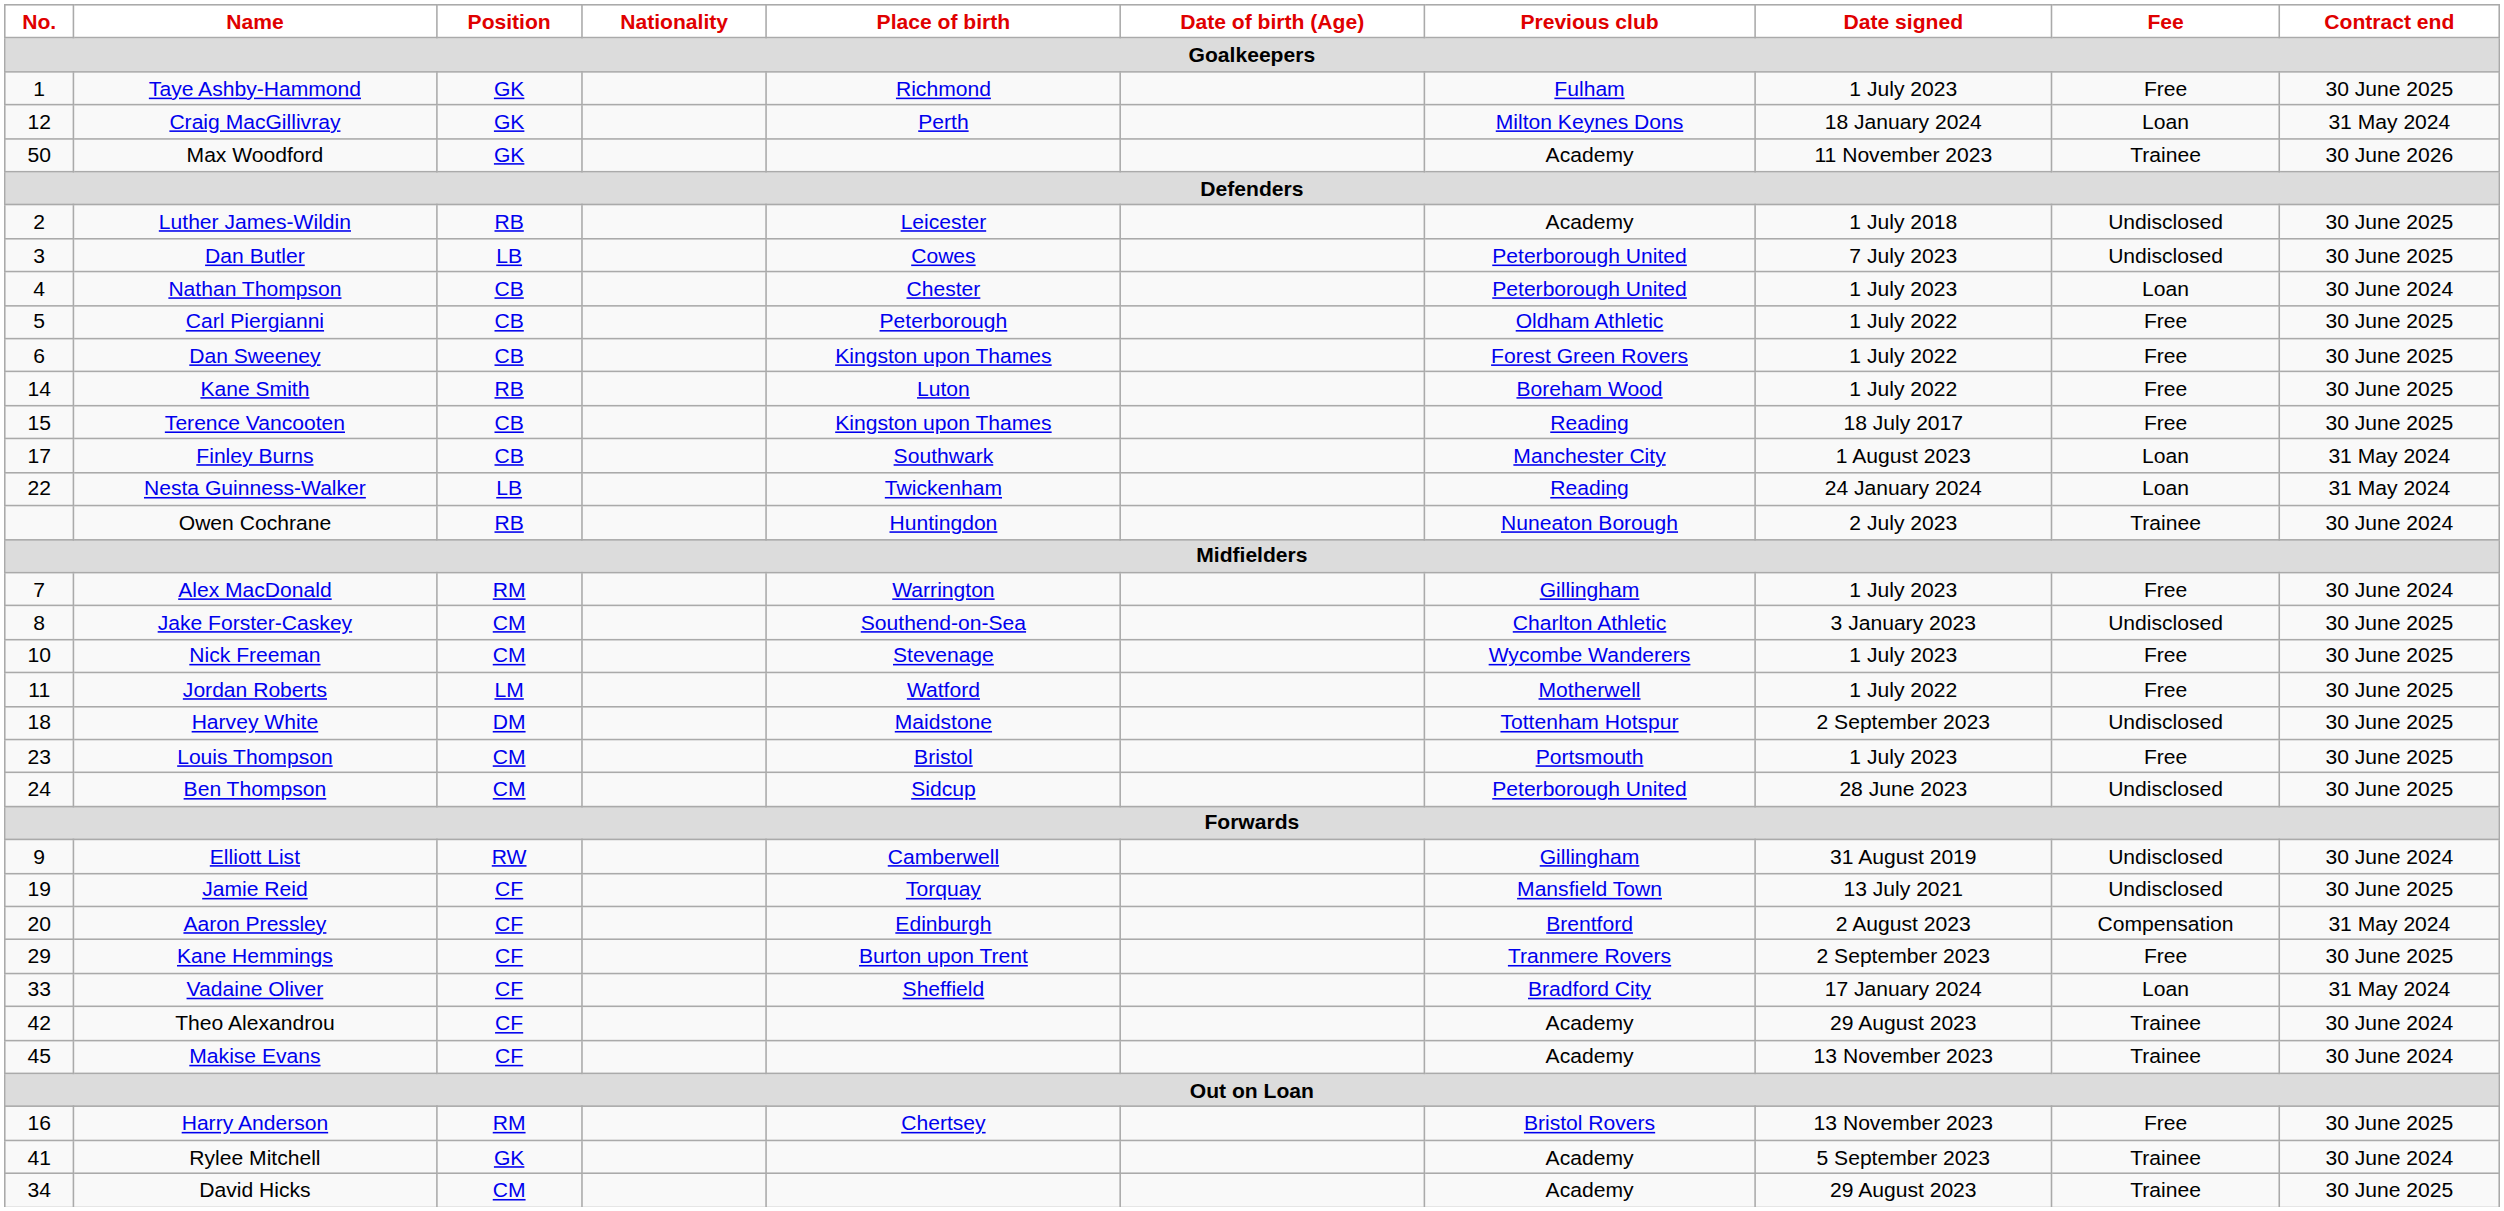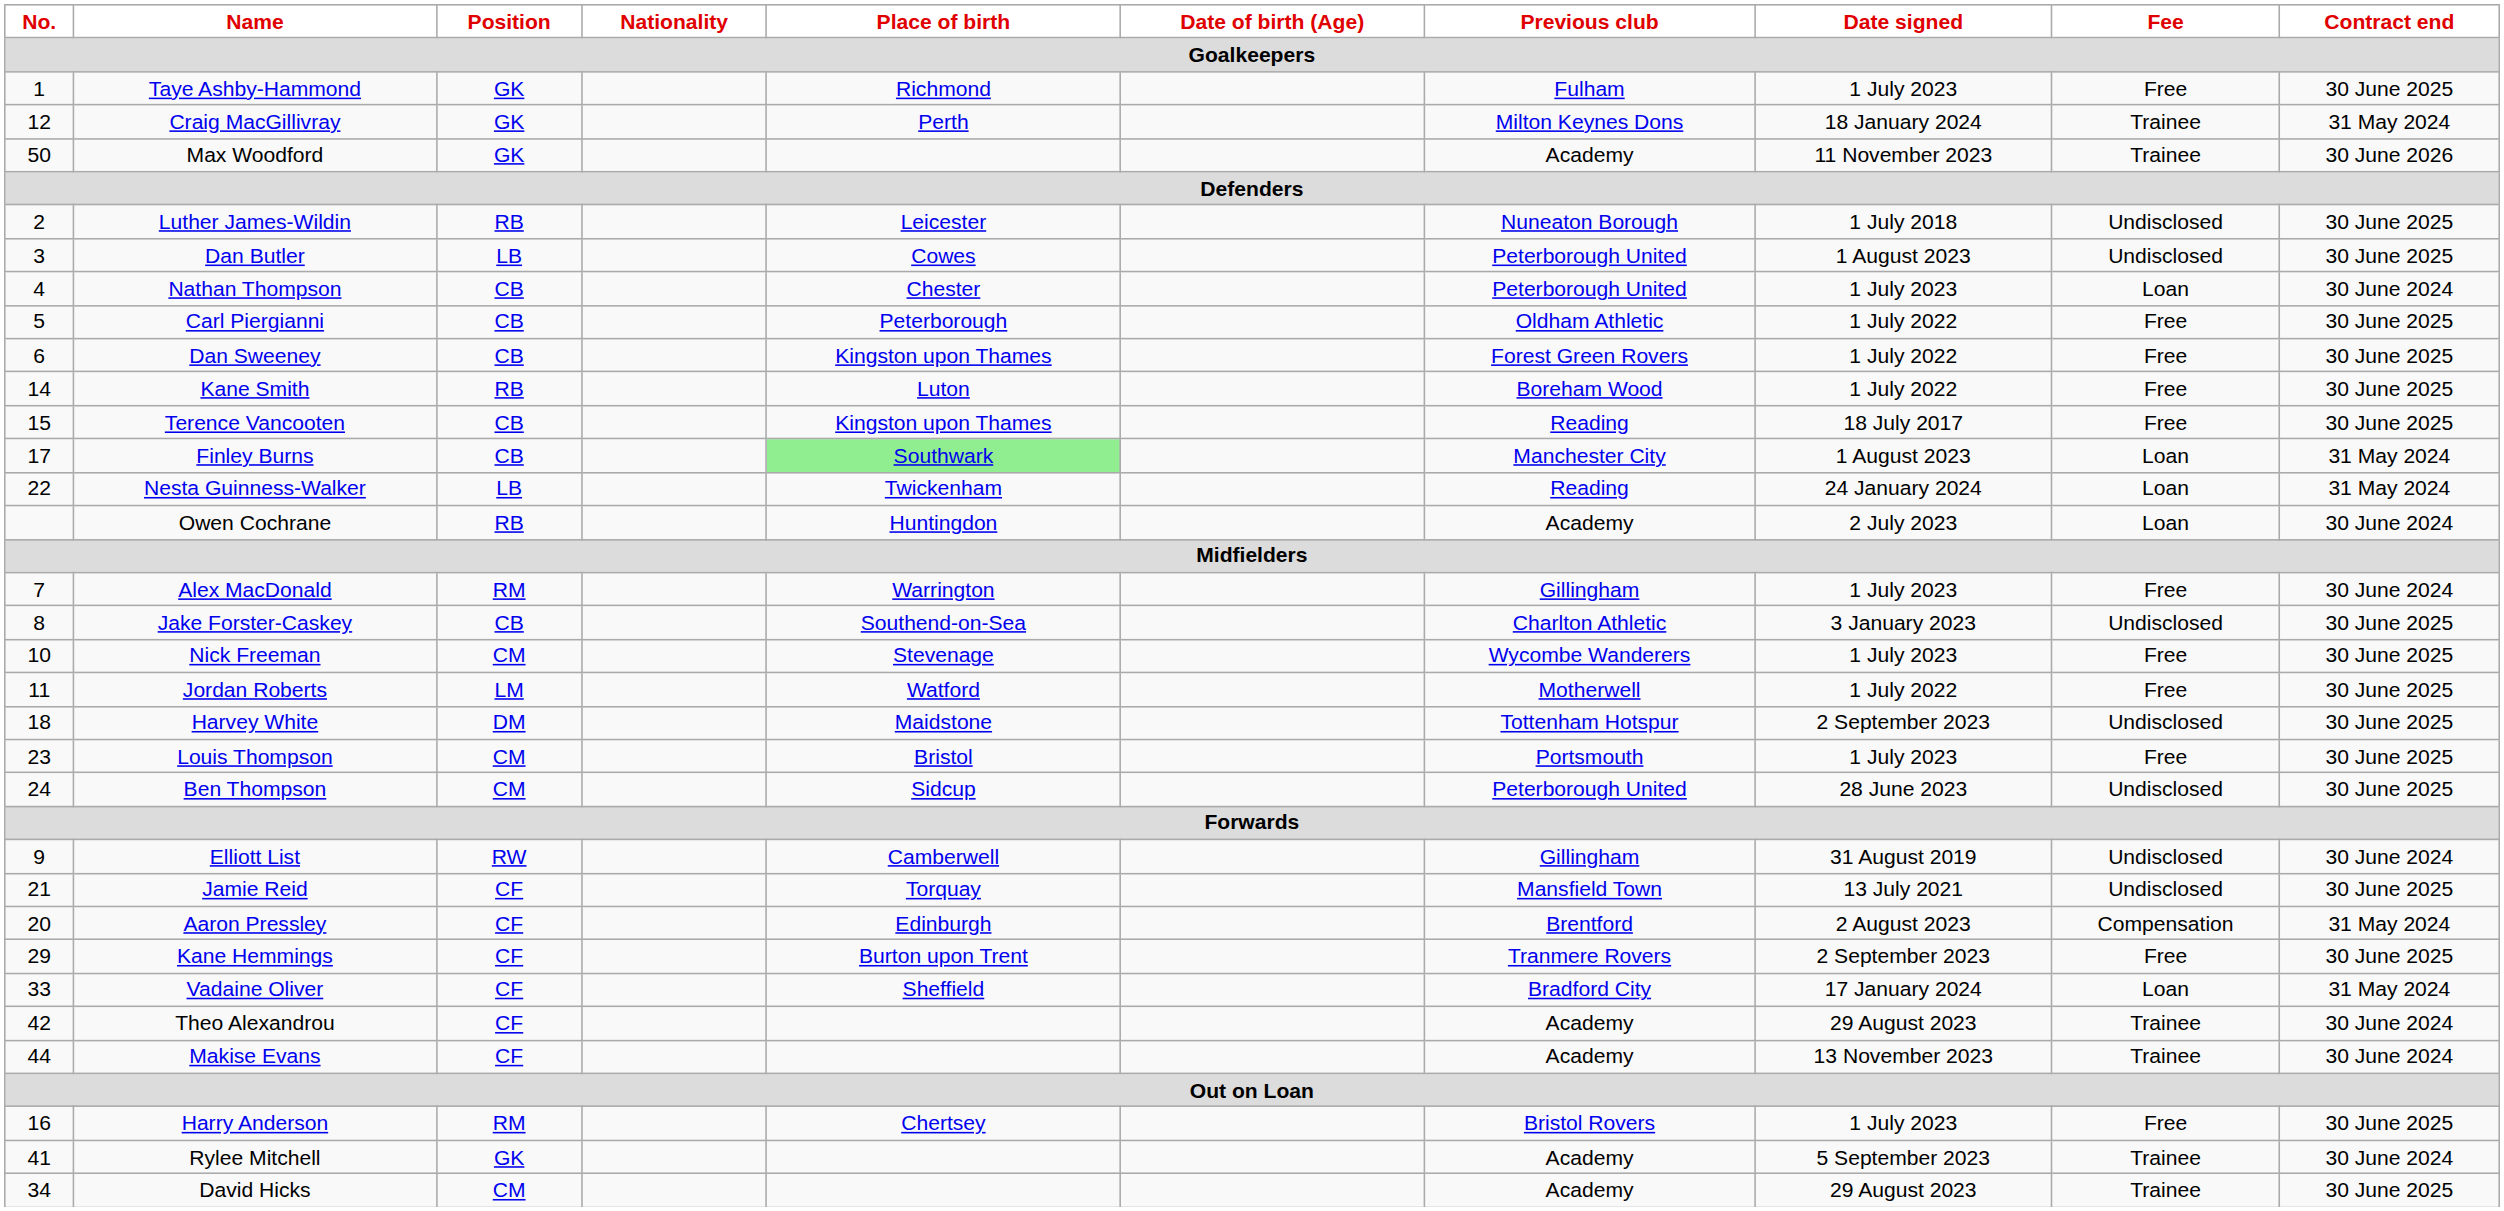(2166, 121) Loan -> (2166, 121) Trainee
(1590, 221) Academy -> (1590, 221) Nuneaton Borough
(1903, 255) 7 July 2023 -> (1903, 255) 1 August 2023
(943, 455) no background -> (943, 455) lightgreen background
(1590, 522) Nuneaton Borough -> (1590, 522) Academy
(2166, 522) Trainee -> (2166, 522) Loan
(509, 622) CM -> (509, 622) CB
(39, 889) 19 -> (39, 889) 21
(39, 1056) 45 -> (39, 1056) 44
(1903, 1123) 13 November 2023 -> (1903, 1123) 1 July 2023
